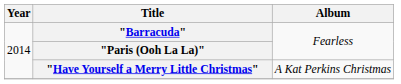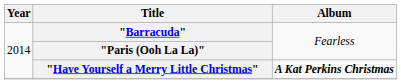(333, 69) normal -> (334, 69) bold
